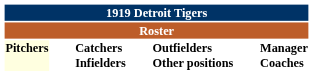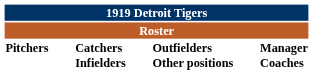(27, 48) lightyellow background -> (27, 48) no background
